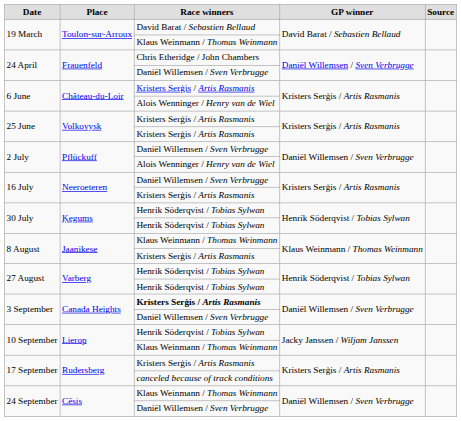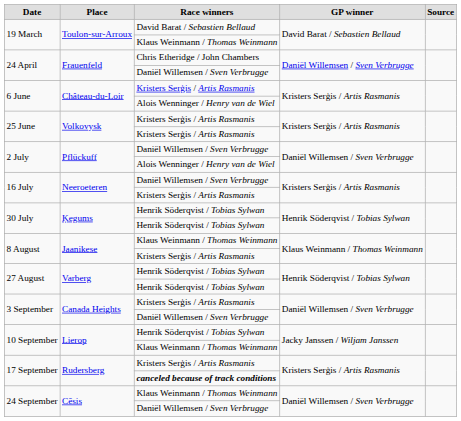(199, 301) bold -> (195, 301) normal
(205, 377) normal -> (206, 377) bold
